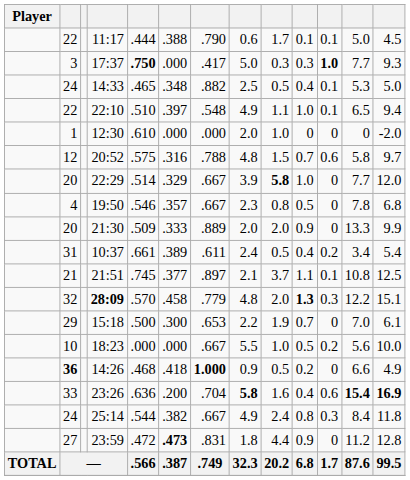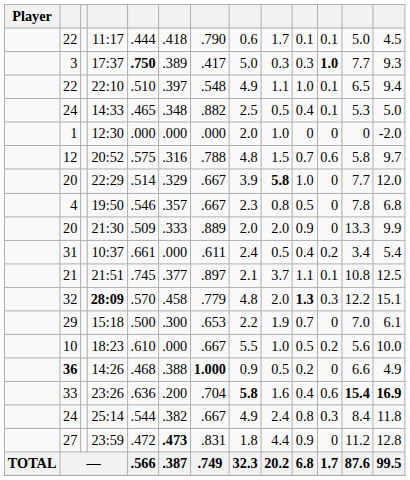(175, 40) .388 -> (175, 40) .418
(175, 63) .000 -> (175, 63) .389
rows swapped: (108, 87) <-> (108, 110)
(143, 134) .610 -> (143, 134) .000
(175, 252) .389 -> (175, 252) .000
(143, 346) .000 -> (143, 346) .610
(175, 369) .418 -> (175, 369) .388
